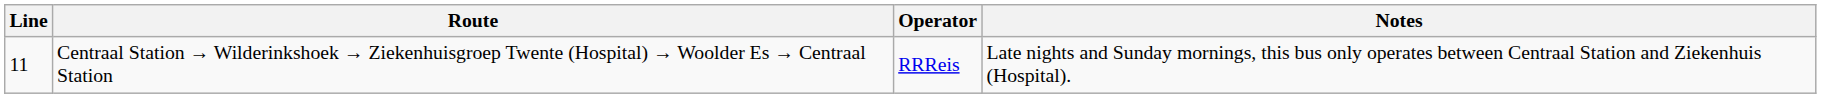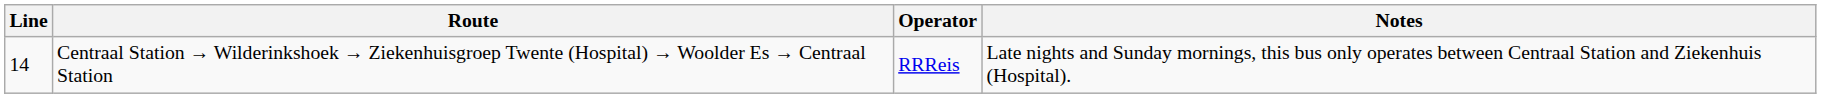(19, 64) 11 -> (19, 64) 14
